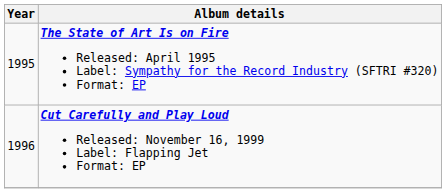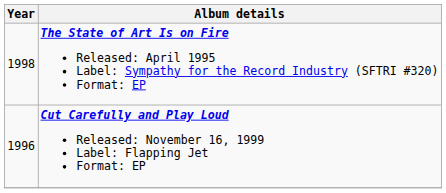(21, 64) 1995 -> (21, 64) 1998
